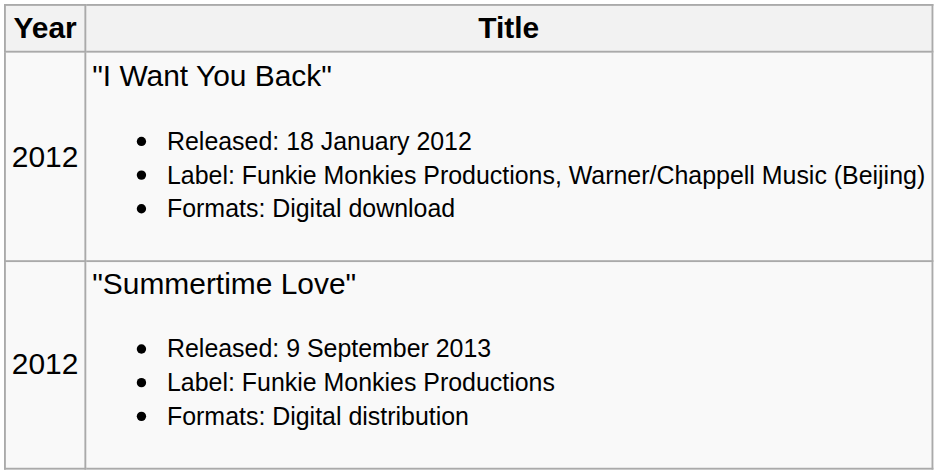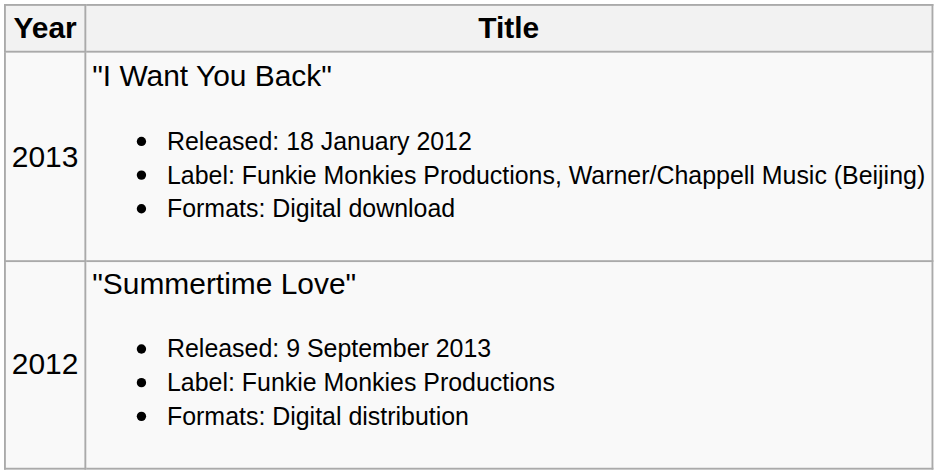(45, 156) 2012 -> (45, 156) 2013
